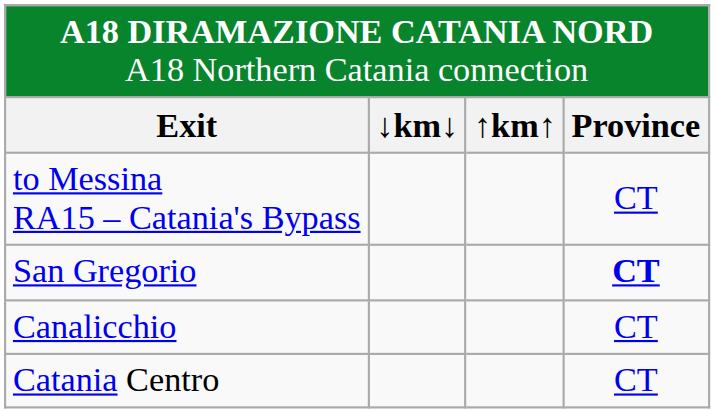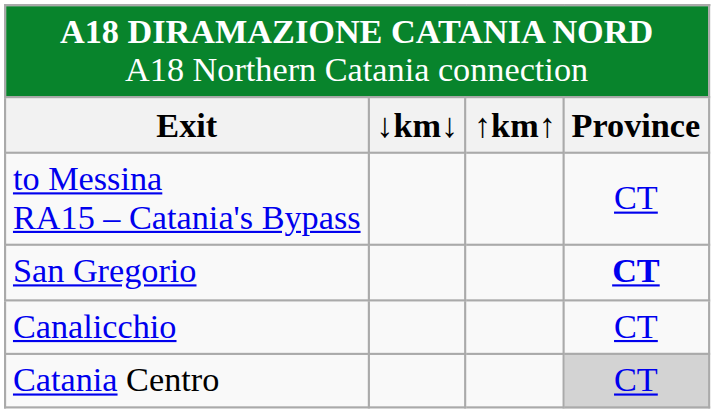(636, 380) no background -> (636, 380) lightgrey background
